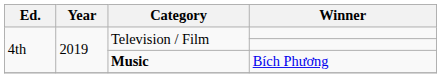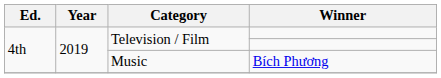(130, 61) bold -> (129, 61) normal
